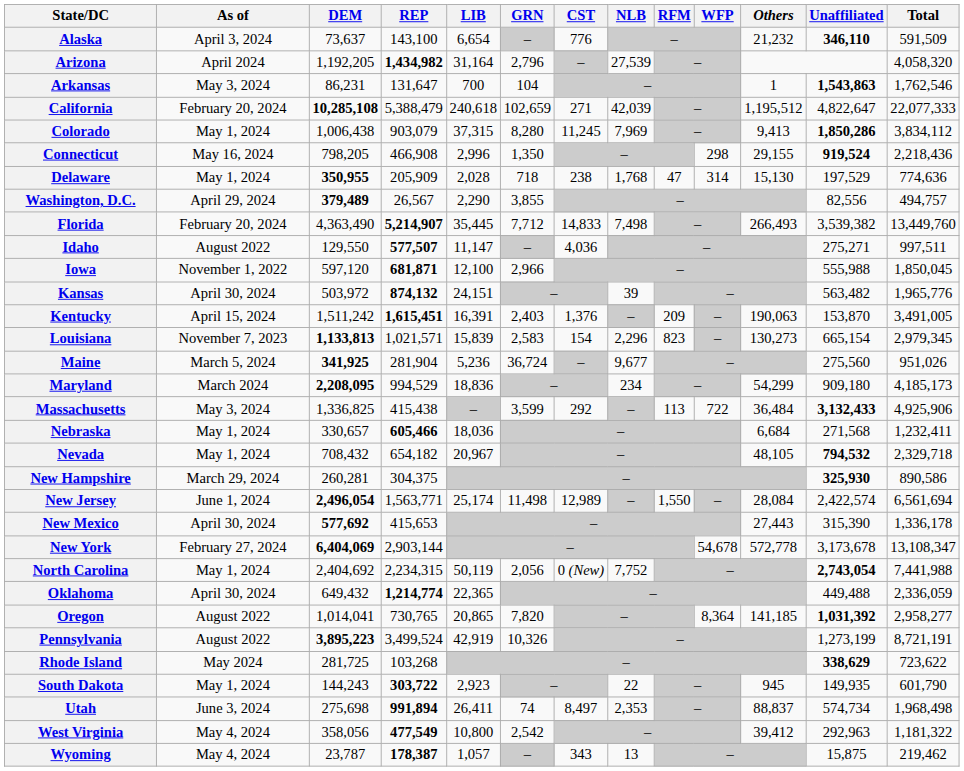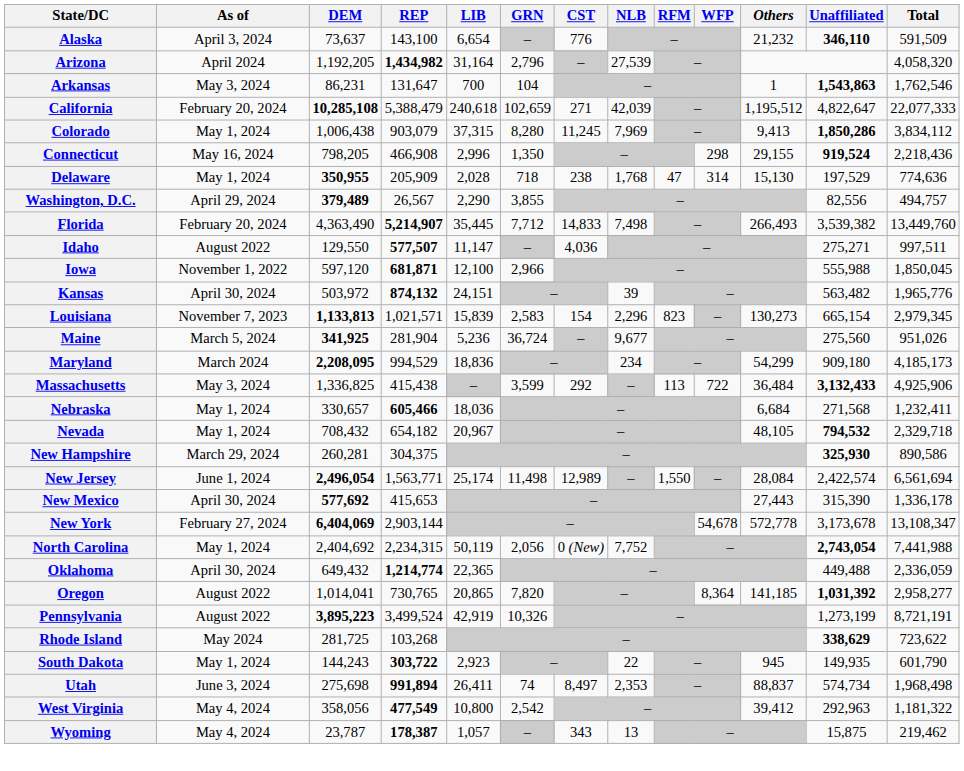- row: (81, 316)
